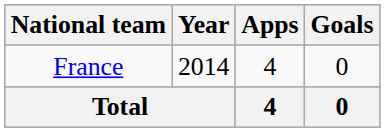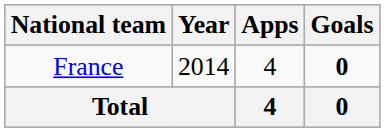(342, 65) normal -> (342, 65) bold
